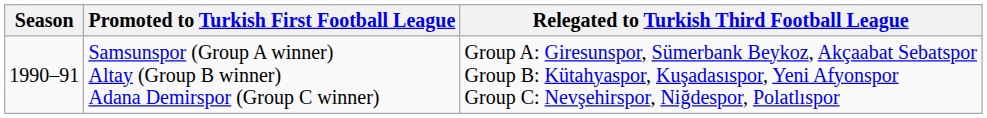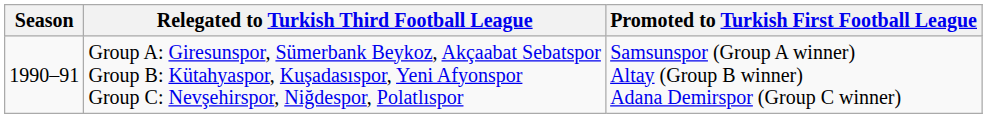columns swapped: (272, 20) <-> (721, 20)
